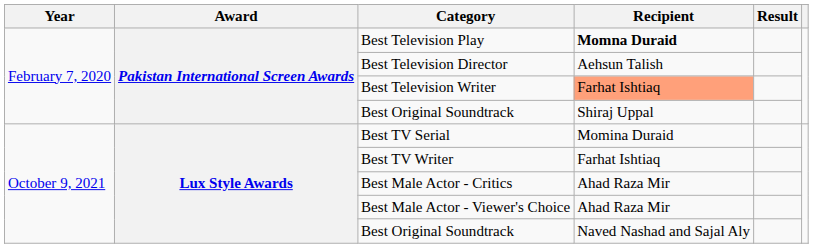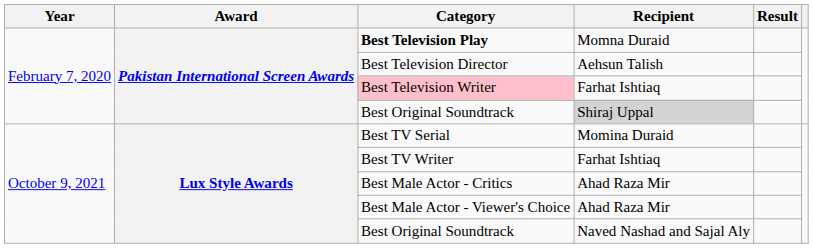(423, 40) normal -> (425, 40) bold
(627, 40) bold -> (623, 40) normal
(428, 87) no background -> (428, 87) pink background
(619, 87) lightsalmon background -> (619, 87) no background
(615, 111) no background -> (615, 111) lightgrey background
